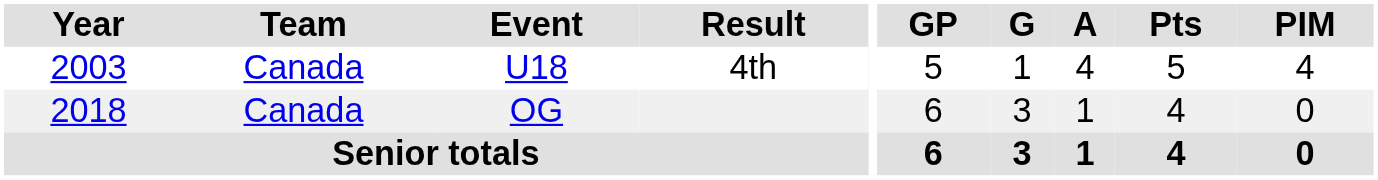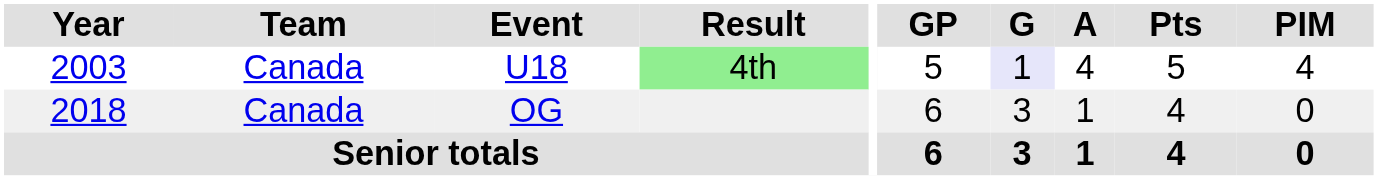(753, 67) no background -> (753, 67) lightgreen background
(1022, 67) no background -> (1022, 67) lavender background
